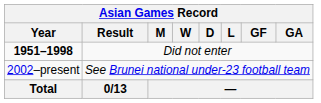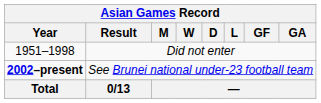(43, 51) bold -> (45, 51) normal
(43, 70) normal -> (45, 70) bold
